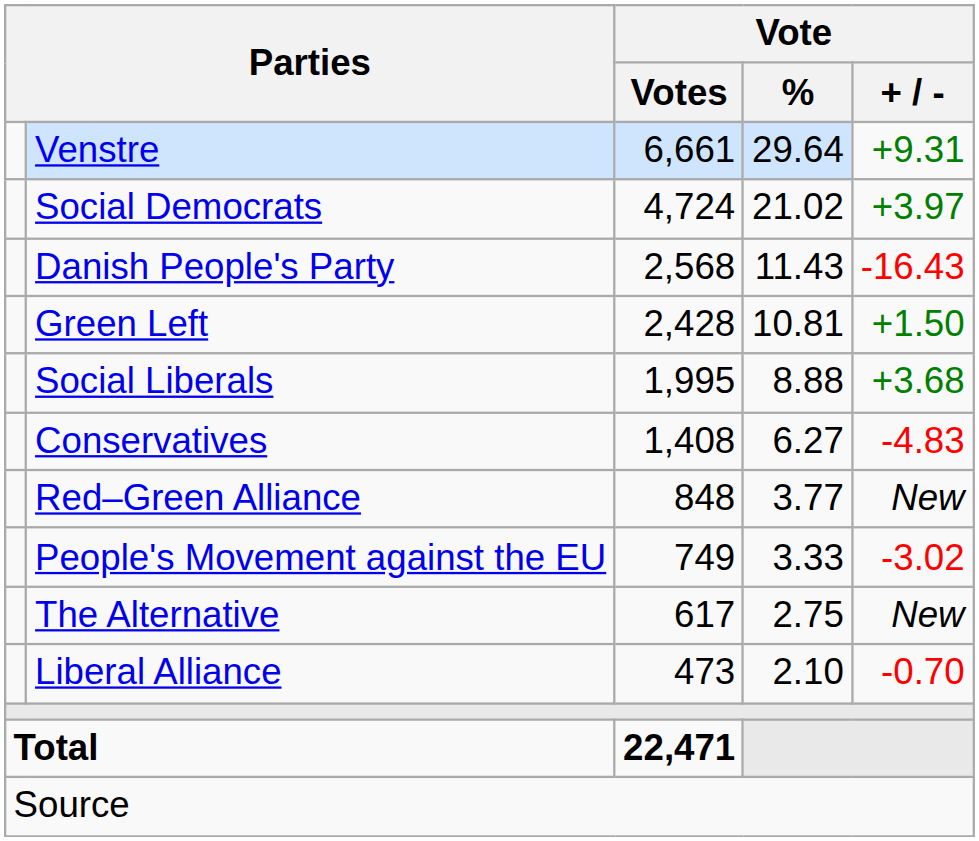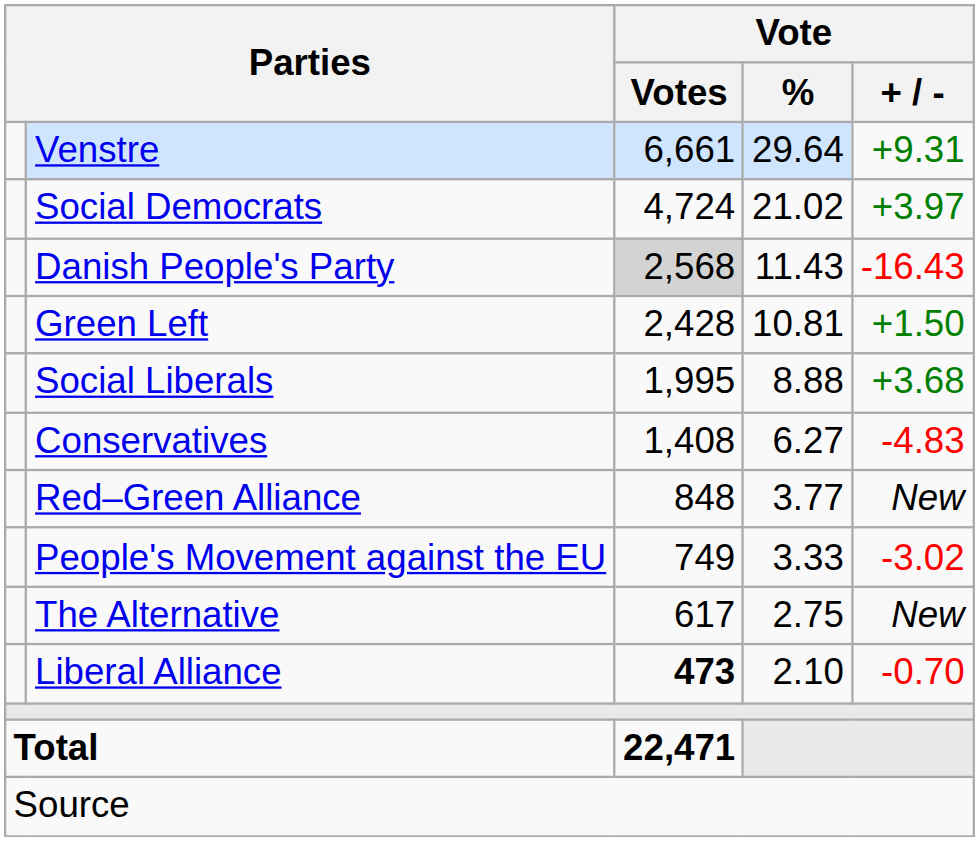(689, 265) no background -> (689, 265) lightgrey background
(705, 672) normal -> (705, 672) bold
